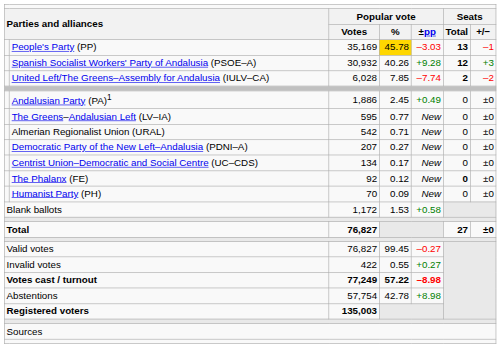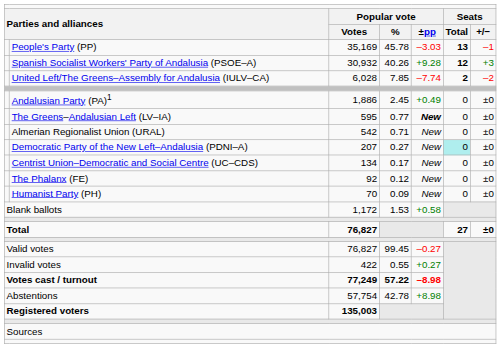(397, 47) gold background -> (397, 47) no background
(431, 116) normal -> (431, 116) bold
(465, 147) no background -> (465, 147) paleturquoise background
(465, 178) bold -> (465, 178) normal
